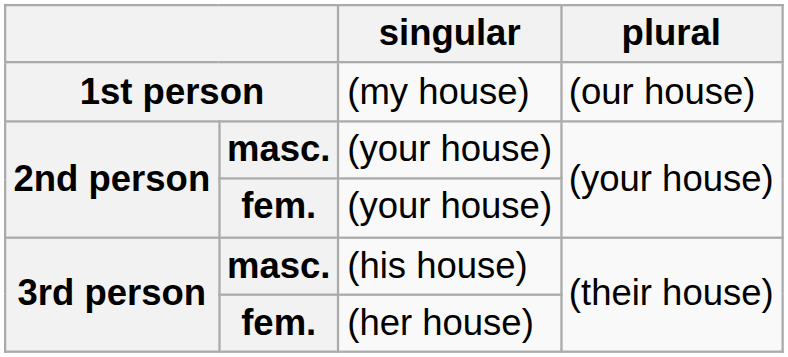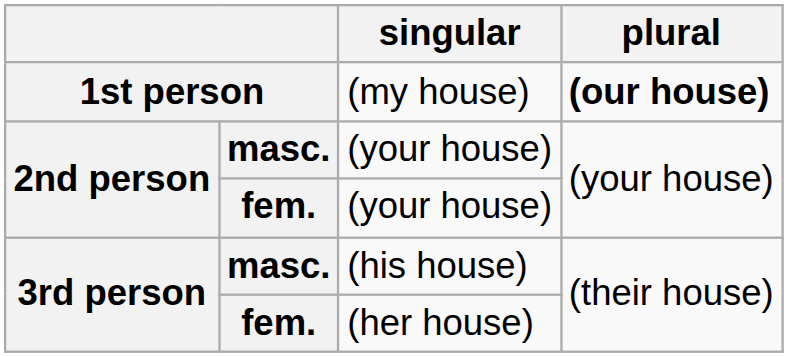(662, 91) normal -> (669, 91) bold
